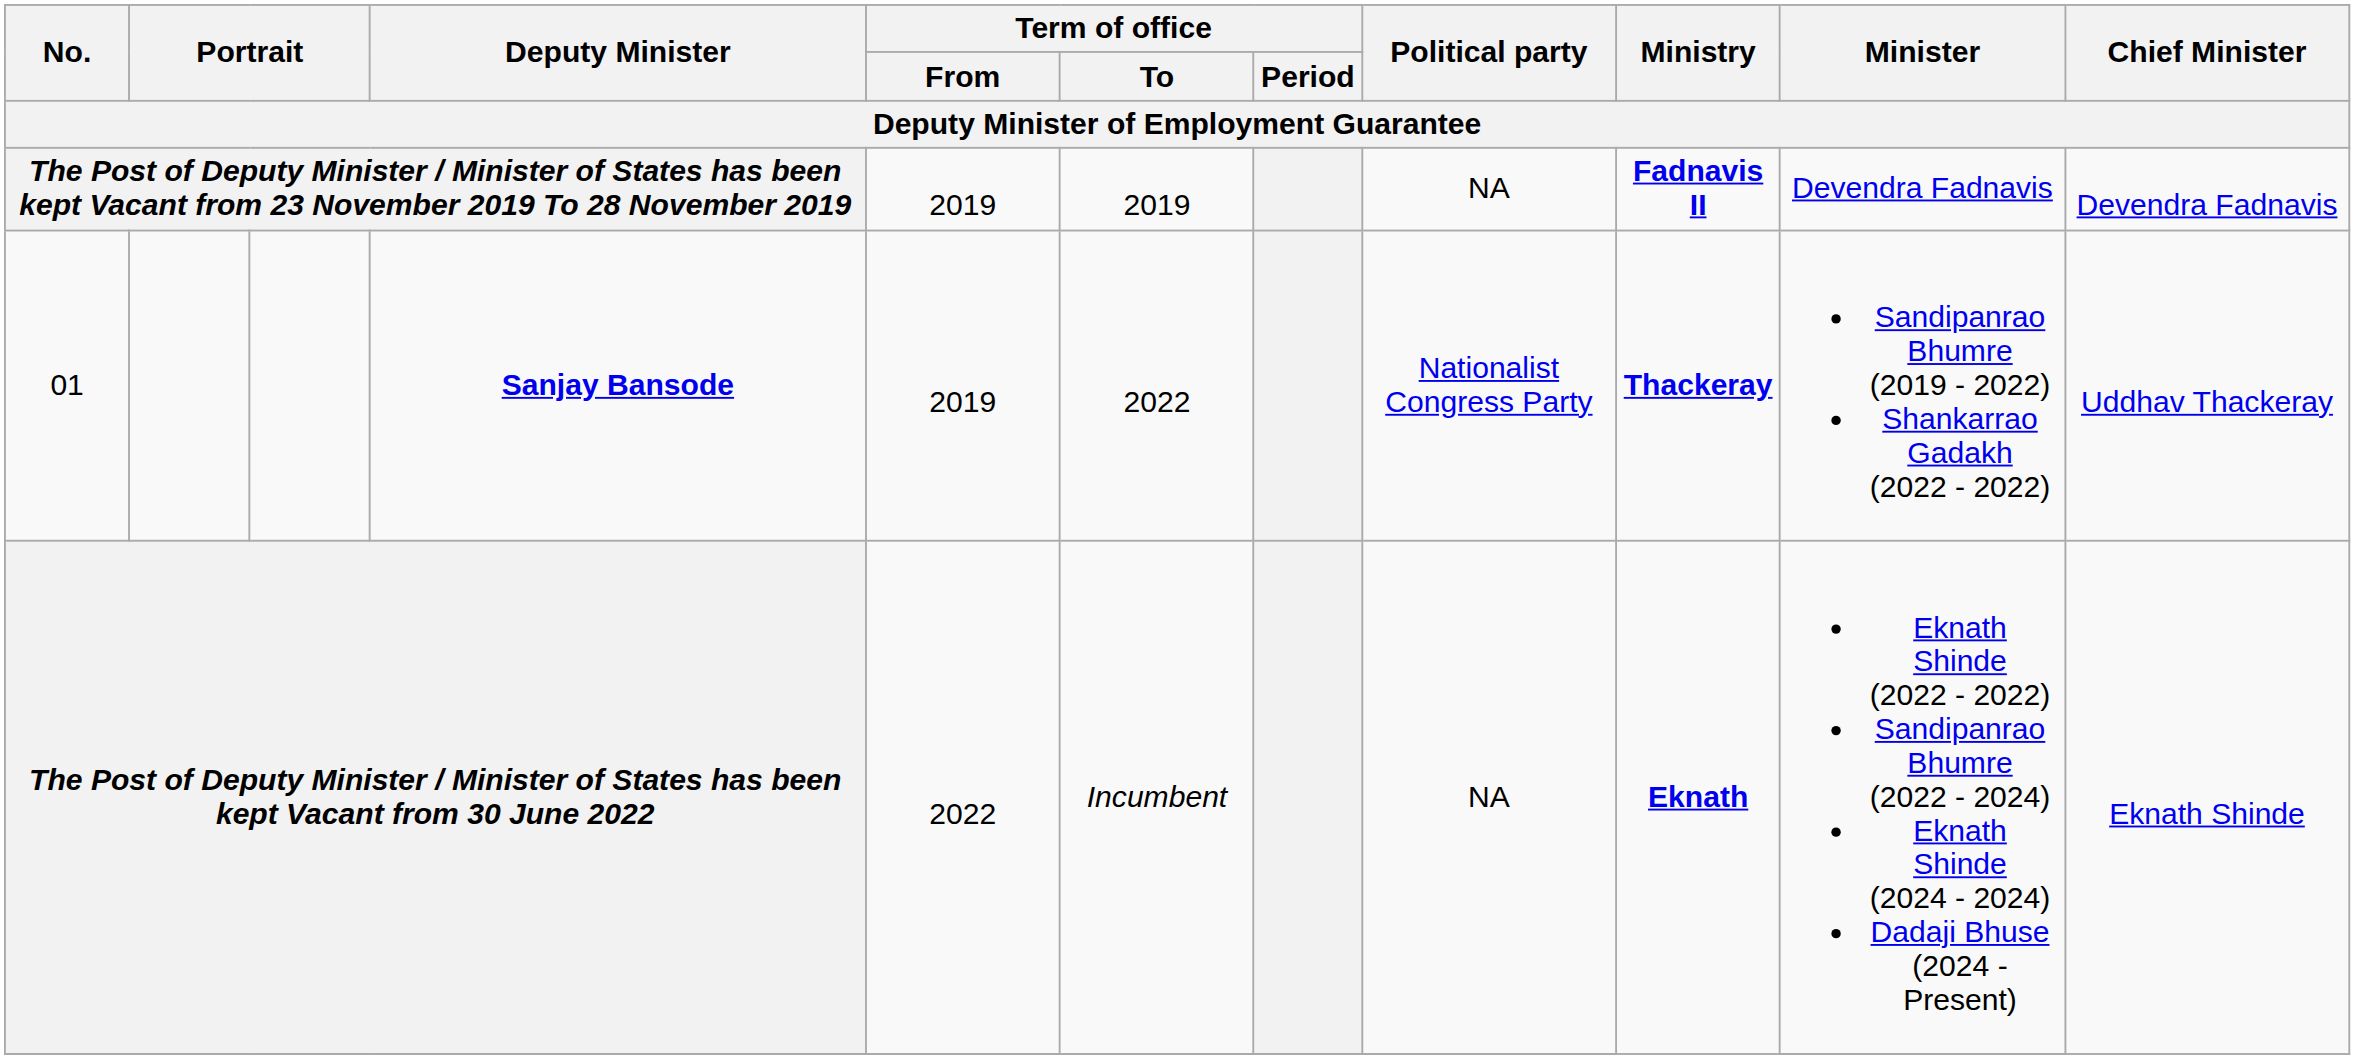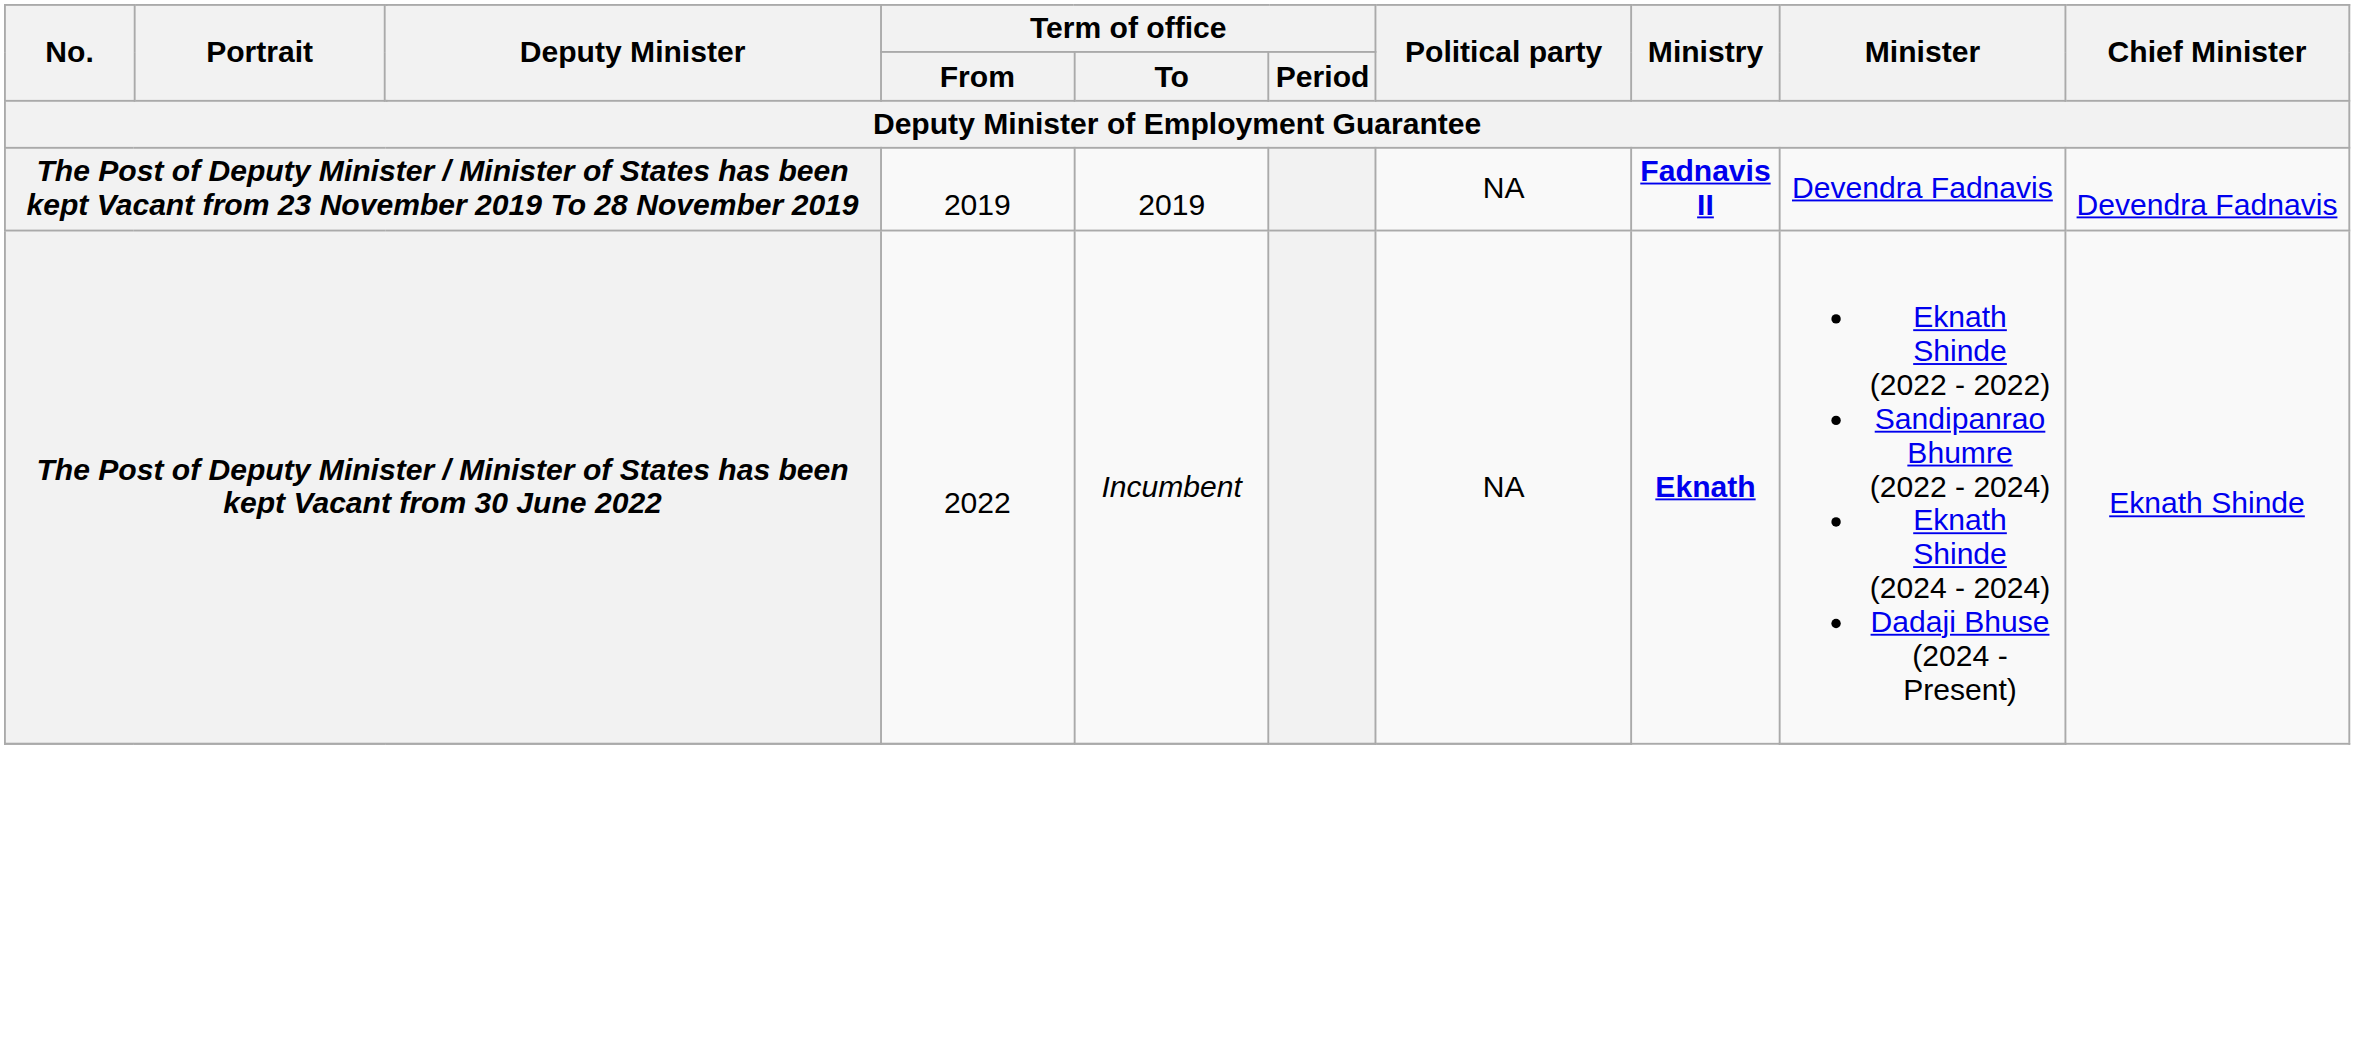- row: (67, 384)
